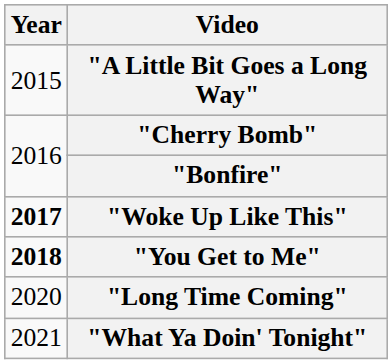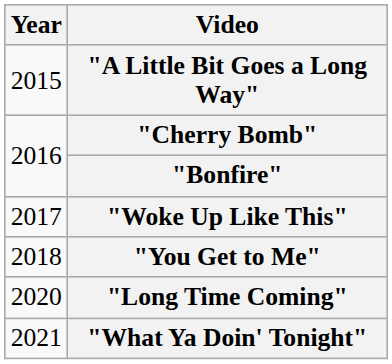(36, 216) bold -> (36, 216) normal
(36, 256) bold -> (36, 256) normal
